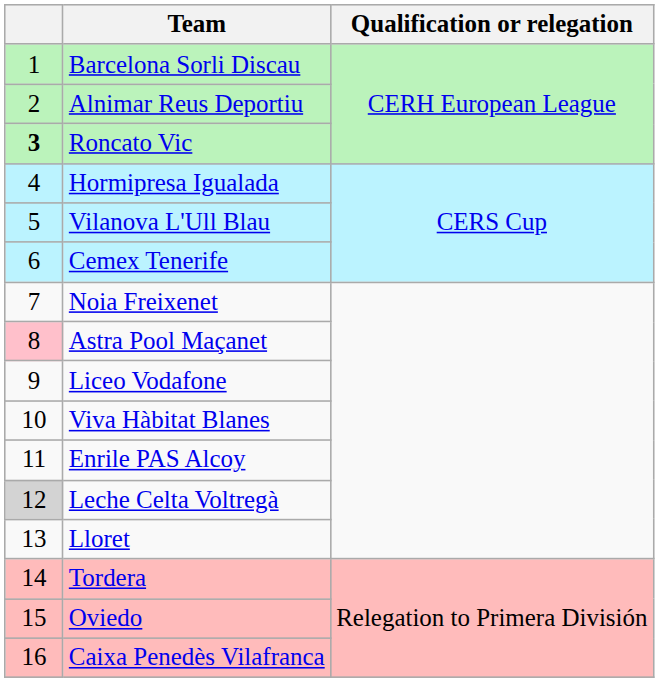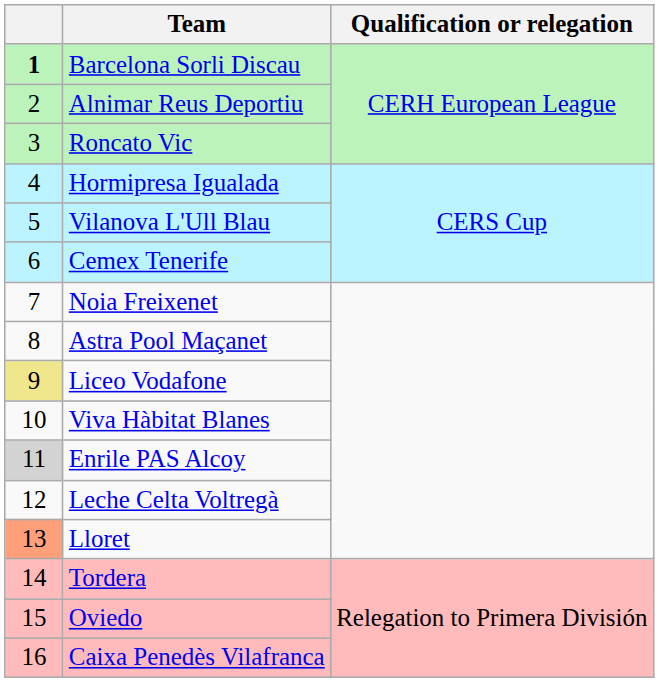(34, 63) normal -> (34, 63) bold
(34, 143) bold -> (34, 143) normal
(34, 340) pink background -> (34, 340) no background
(34, 380) no background -> (34, 380) khaki background
(34, 459) no background -> (34, 459) lightgrey background
(34, 499) lightgrey background -> (34, 499) no background
(34, 538) no background -> (34, 538) lightsalmon background
